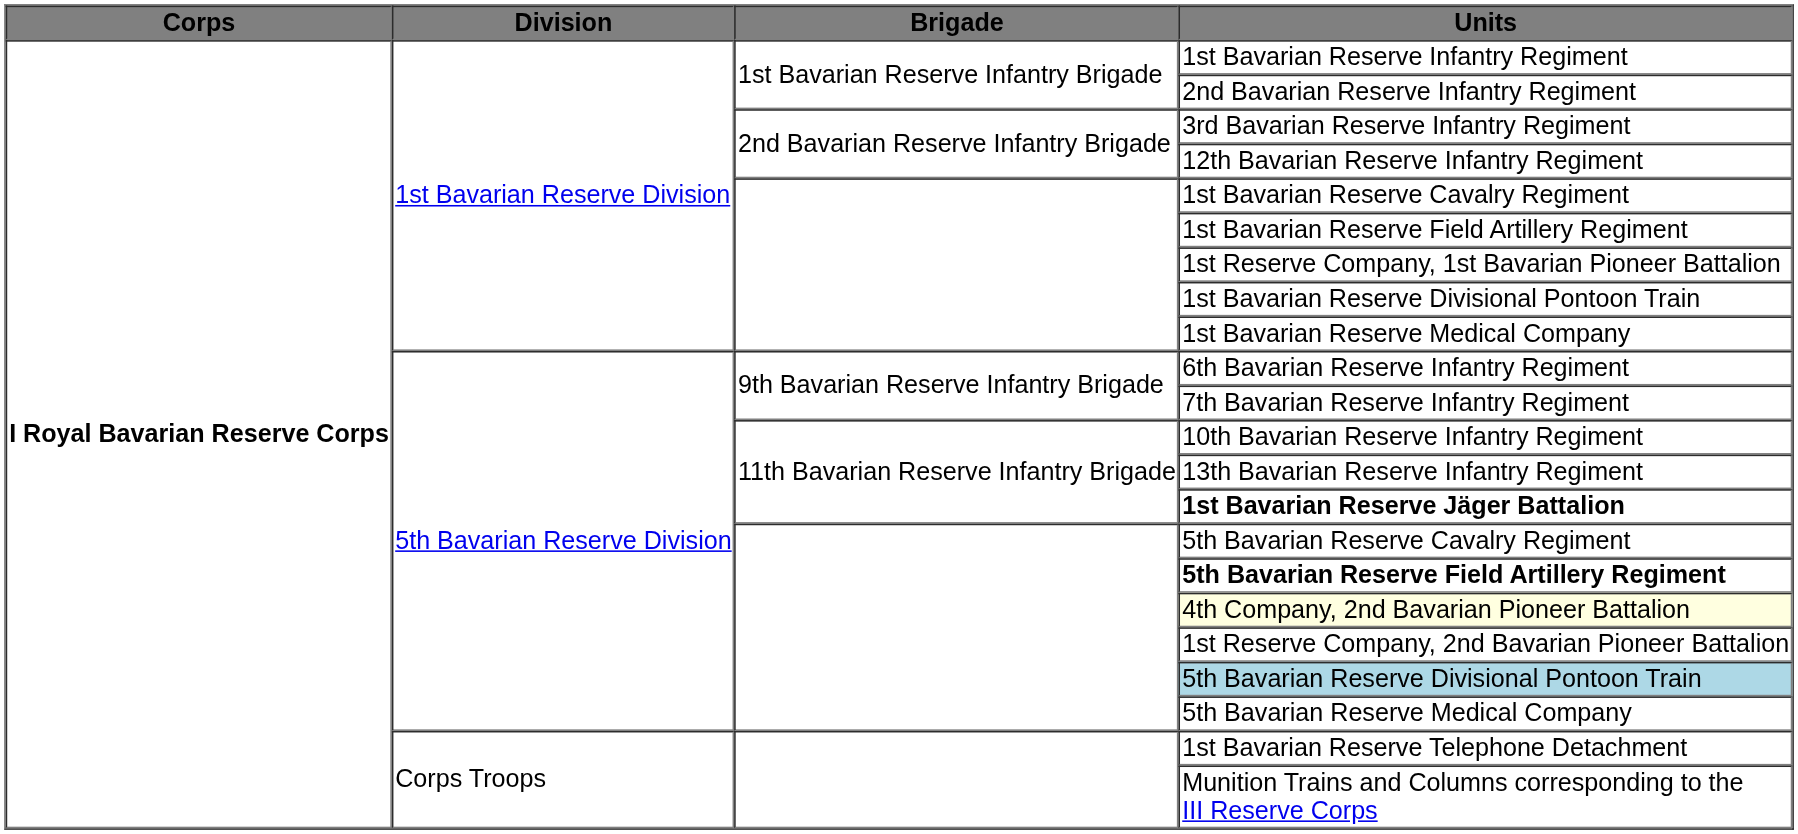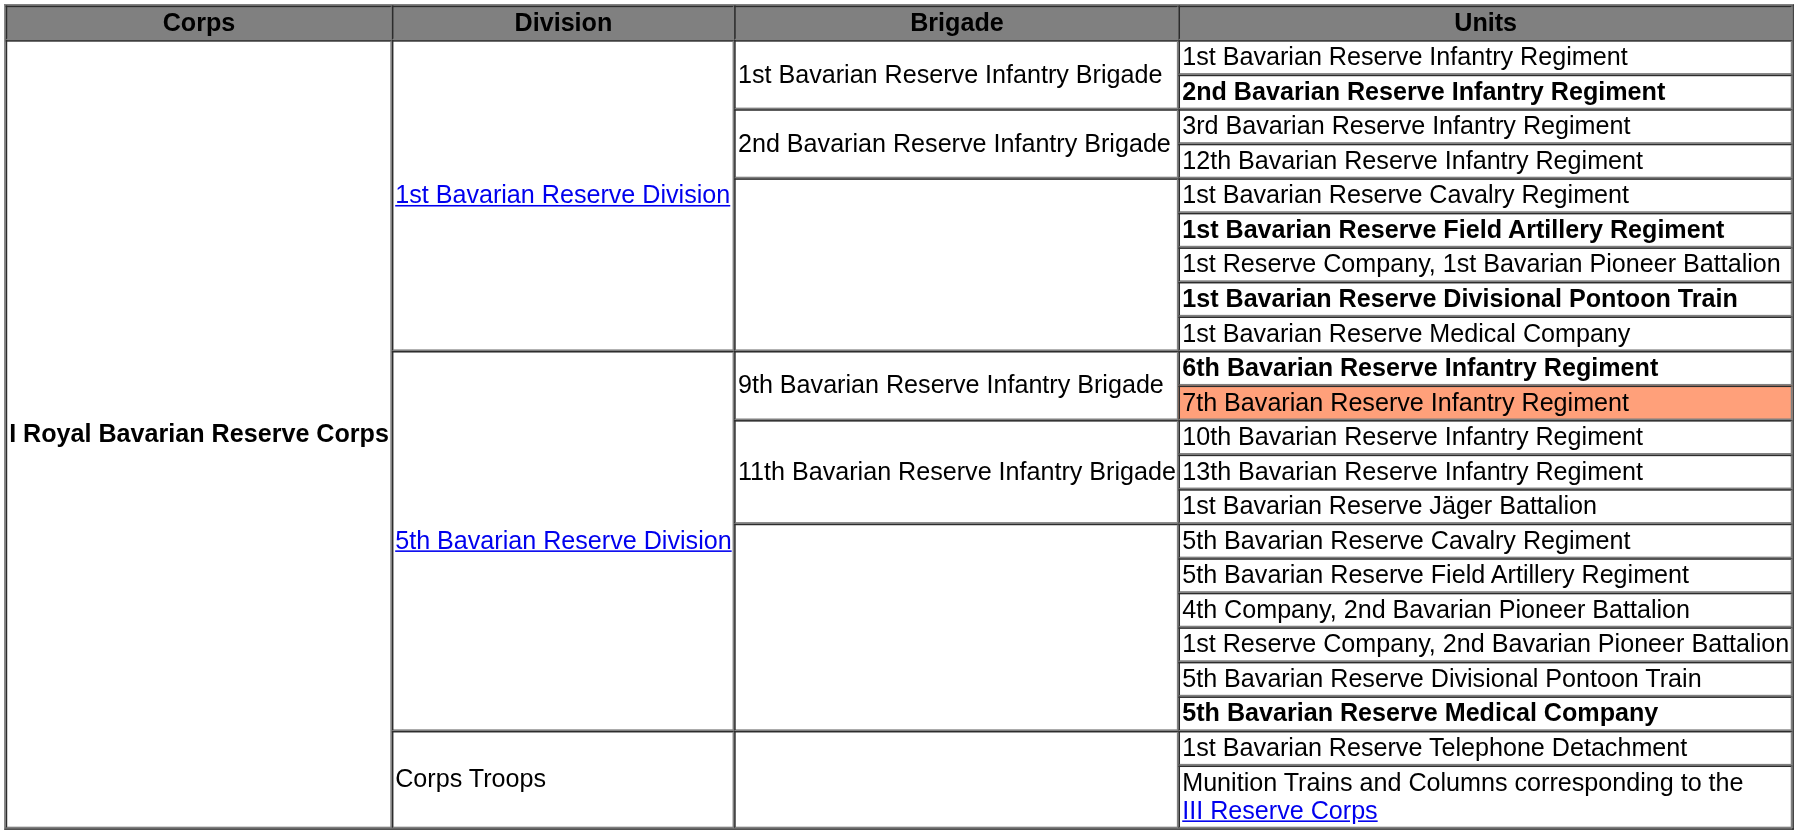(1409, 91) normal -> (1424, 91) bold
(1435, 229) normal -> (1453, 229) bold
(1441, 298) normal -> (1460, 298) bold
(1406, 367) normal -> (1420, 367) bold
(1406, 402) no background -> (1406, 402) lightsalmon background
(1404, 506) bold -> (1390, 506) normal
(1454, 575) bold -> (1436, 575) normal
(1436, 609) lightyellow background -> (1436, 609) no background
(1442, 678) lightblue background -> (1442, 678) no background
(1407, 713) normal -> (1420, 713) bold
